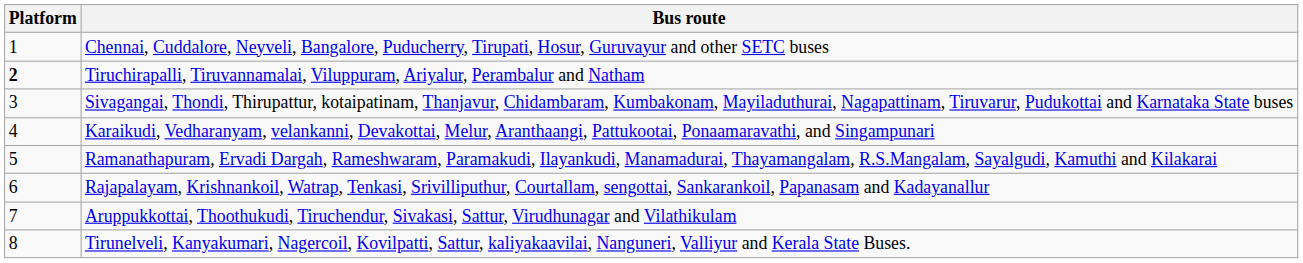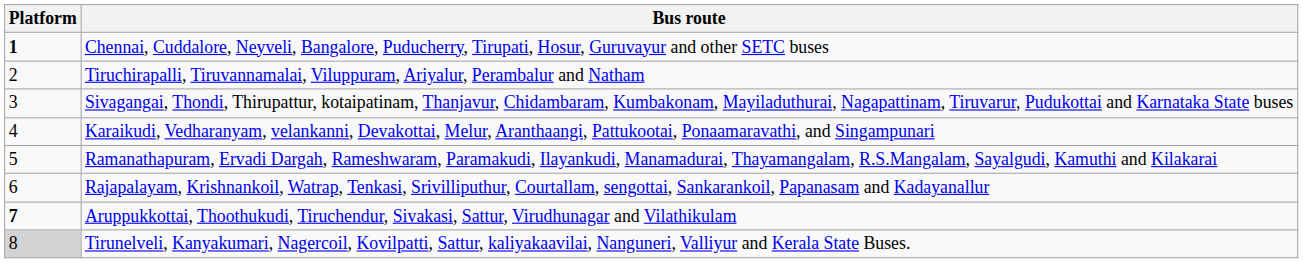(13, 46) normal -> (13, 46) bold
(13, 74) bold -> (13, 74) normal
(13, 215) normal -> (13, 215) bold
(13, 243) no background -> (13, 243) lightgrey background
